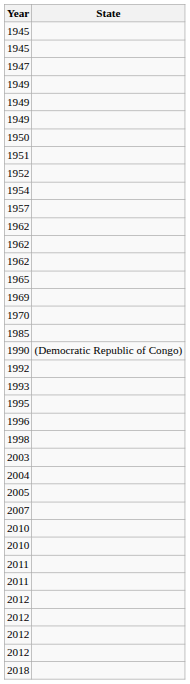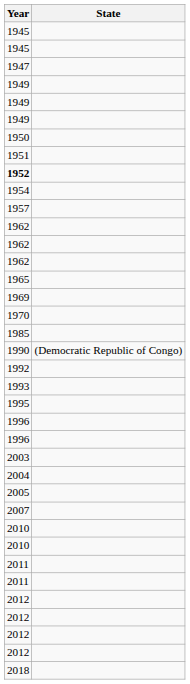(18, 173) normal -> (18, 173) bold
(18, 439) 1998 -> (18, 439) 1996
